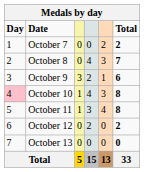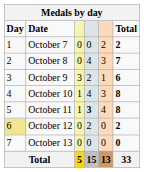(9, 94) pink background -> (9, 94) no background
(89, 110) normal -> (89, 110) bold
(9, 126) no background -> (9, 126) khaki background
